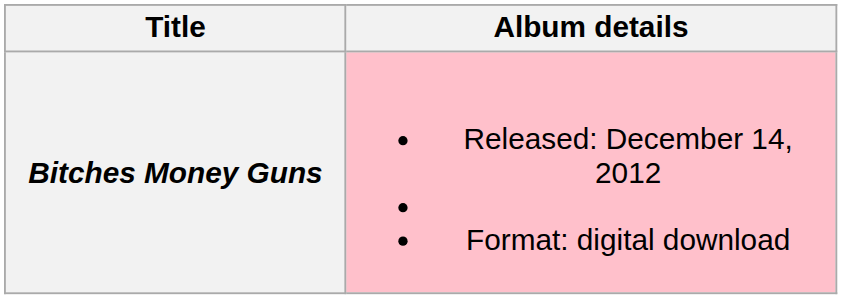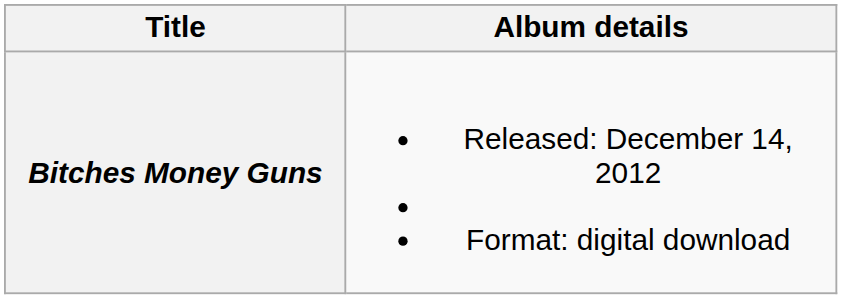(591, 189) pink background -> (591, 189) no background
